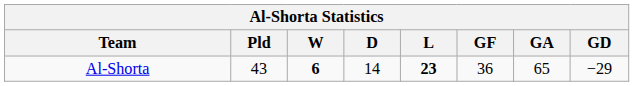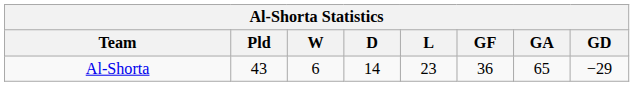(315, 68) bold -> (315, 68) normal
(429, 68) bold -> (429, 68) normal
